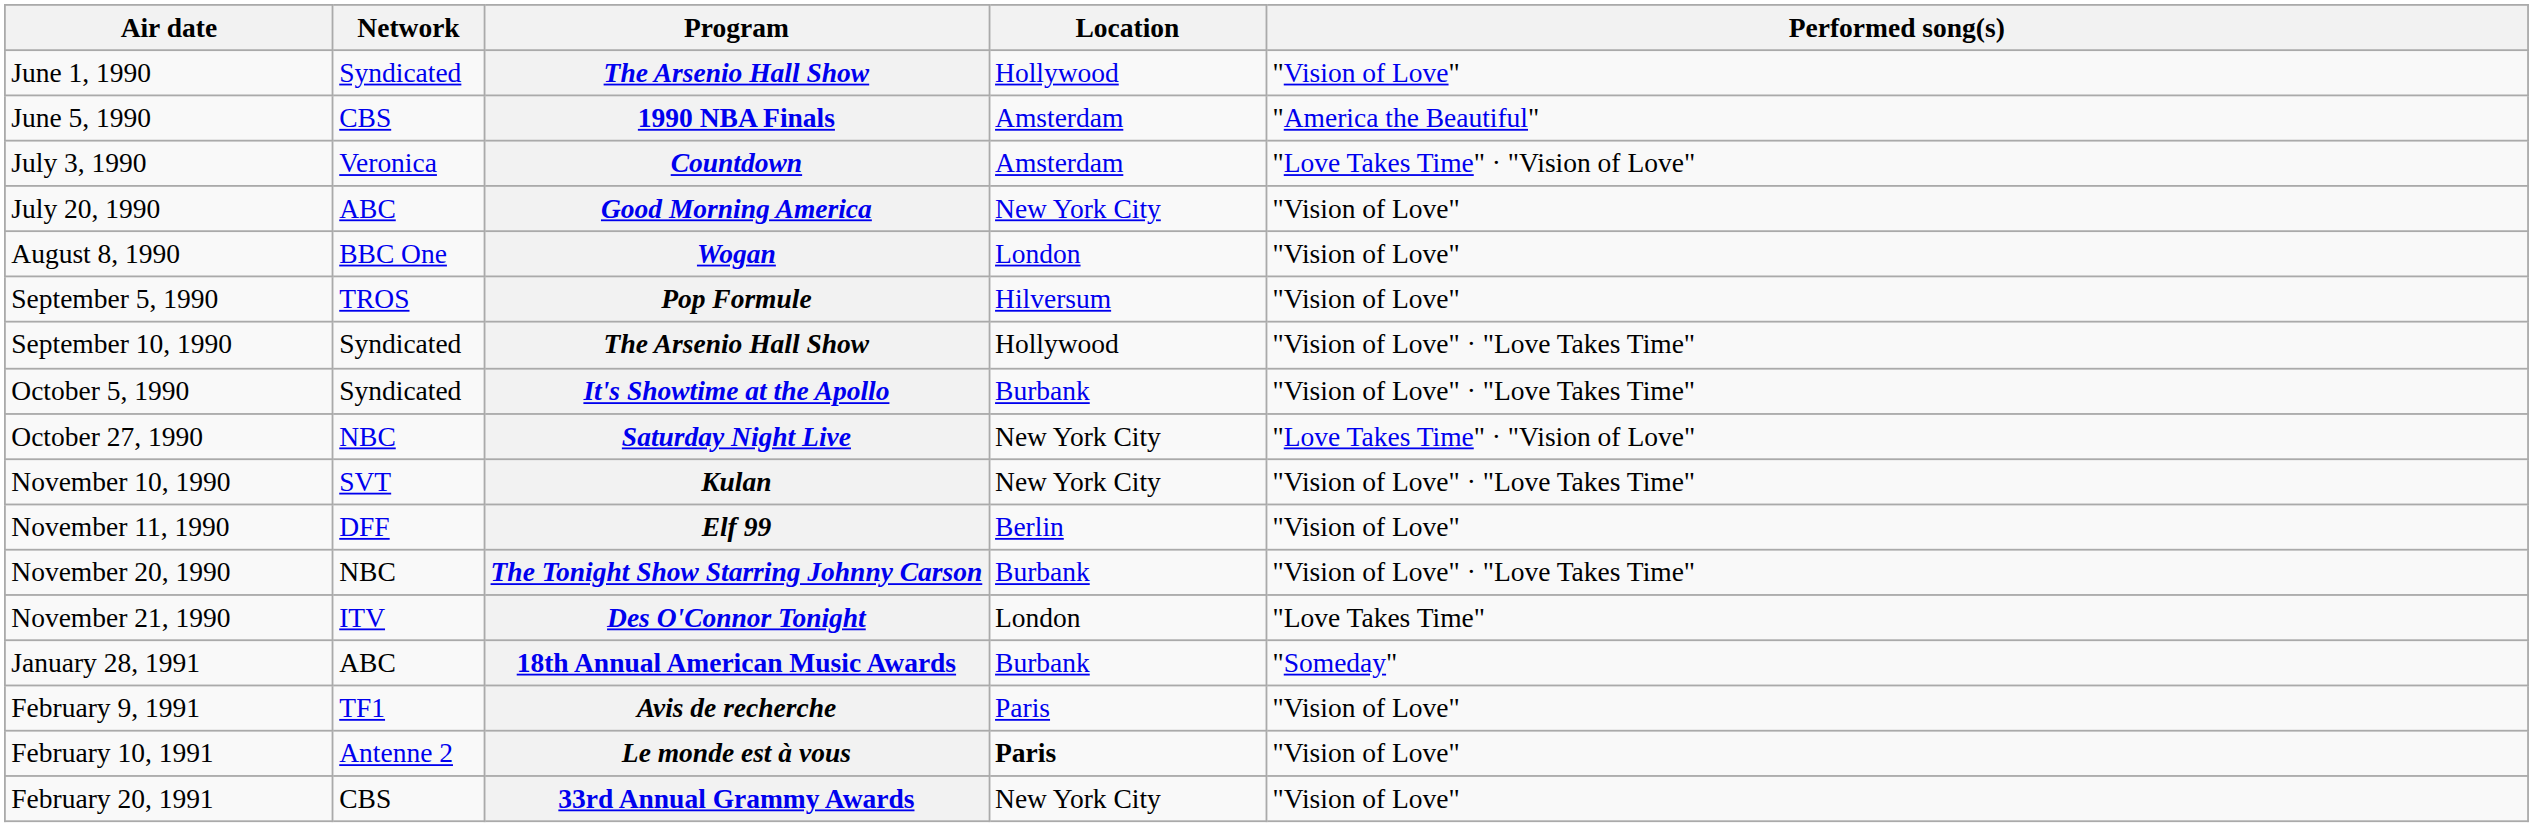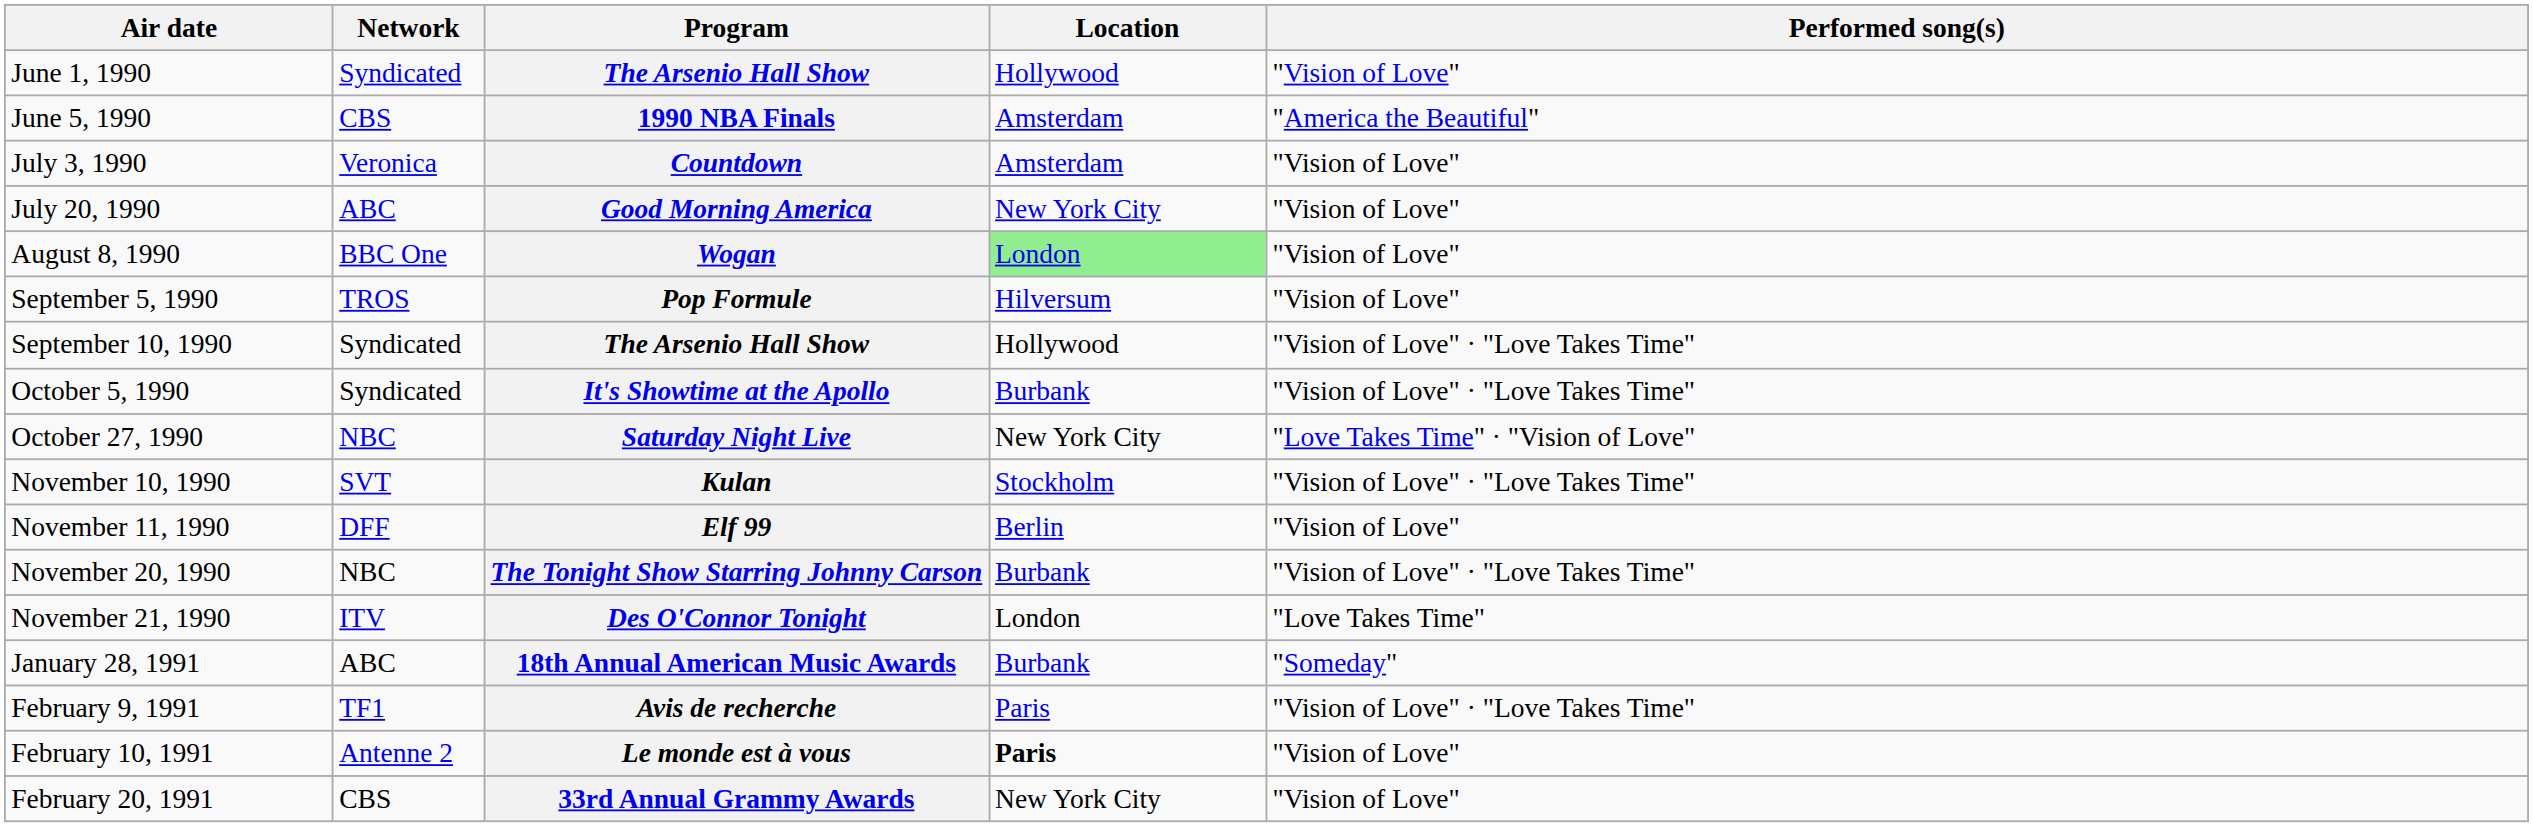(1484, 163) "Love Takes Time" · "Vision of Love" -> (1366, 163) "Vision of Love"
(1038, 254) no background -> (1038, 254) lightgreen background
(1078, 481) New York City -> (1055, 481) Stockholm
(1366, 707) "Vision of Love" -> (1484, 707) "Vision of Love" · "Love Takes Time"
